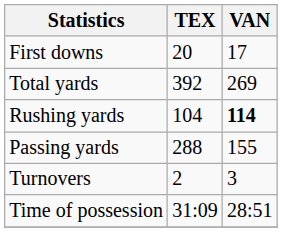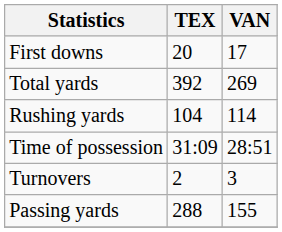(241, 115) bold -> (242, 115) normal
rows swapped: (64, 147) <-> (86, 210)
